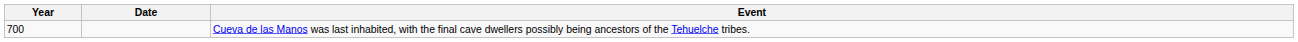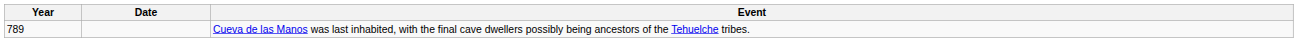(15, 29) 700 -> (15, 29) 789
